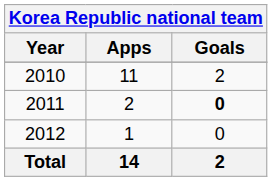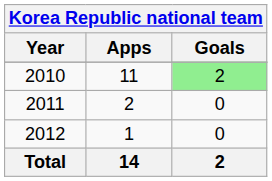(220, 76) no background -> (220, 76) lightgreen background
(220, 104) bold -> (220, 104) normal
